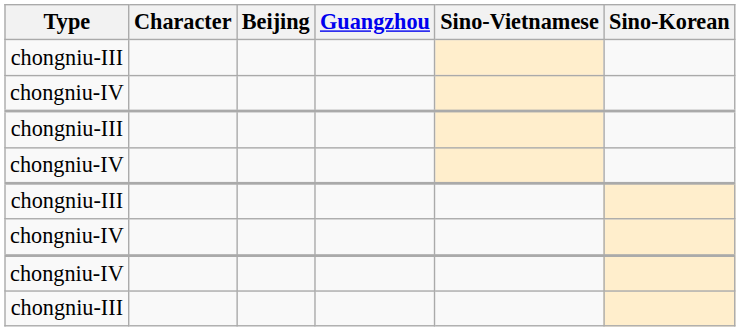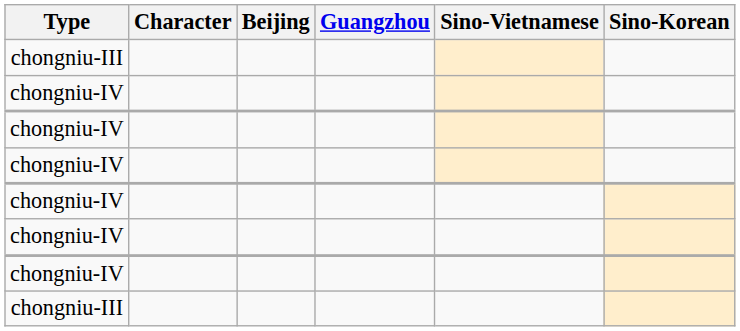(67, 129) chongniu-III -> (67, 129) chongniu-IV
(67, 201) chongniu-III -> (67, 201) chongniu-IV
